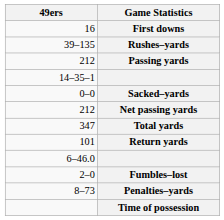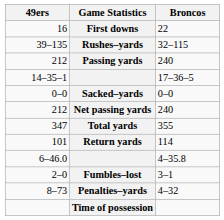+ column: (188, 12)
